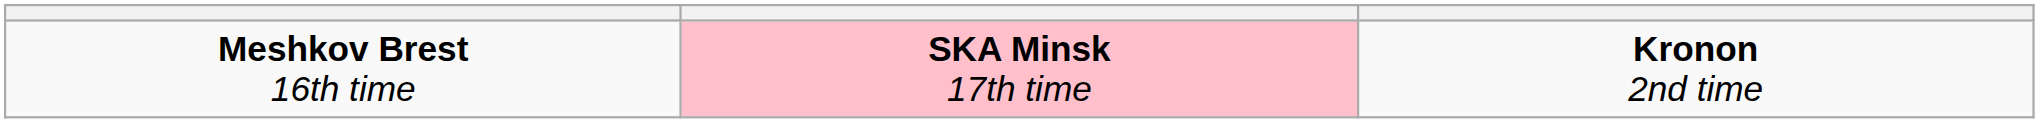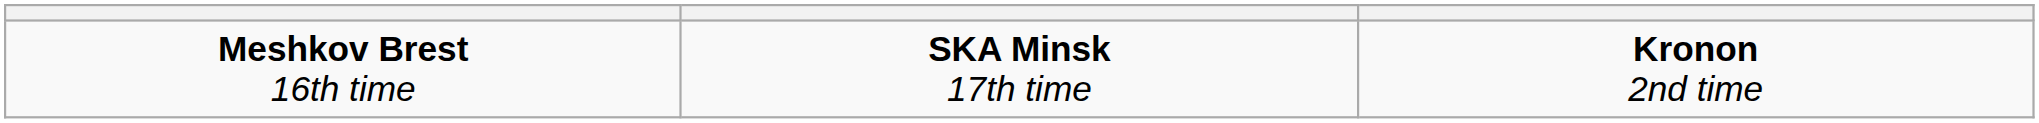(1019, 68) pink background -> (1019, 68) no background
